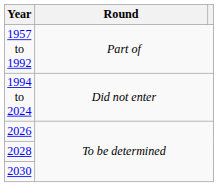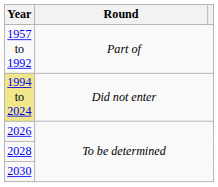(19, 97) no background -> (19, 97) khaki background
